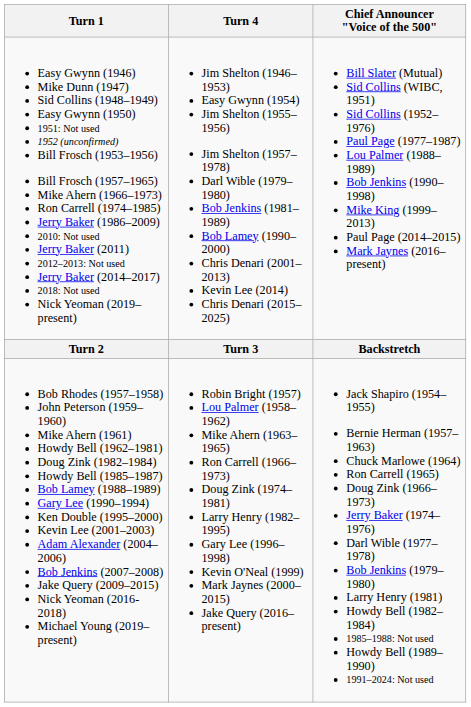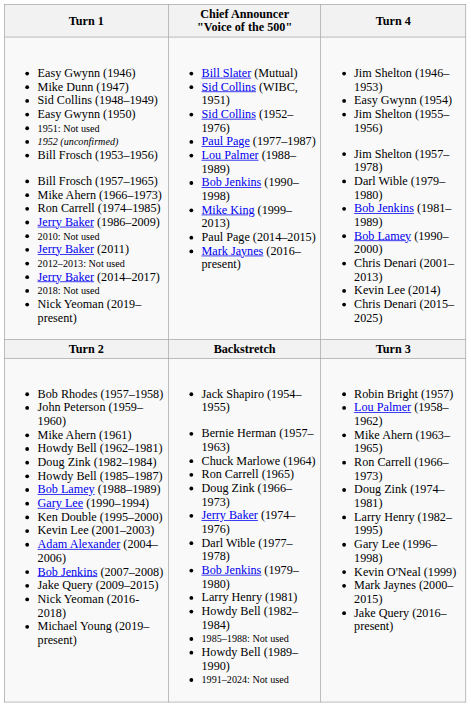columns swapped: (389, 20) <-> (241, 20)
